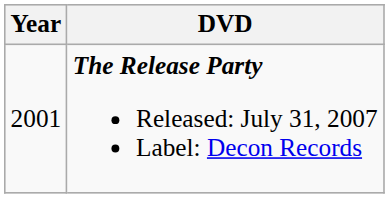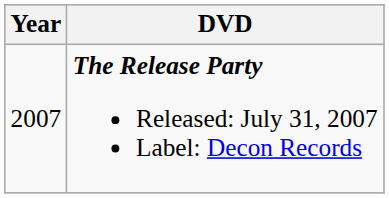(36, 118) 2001 -> (36, 118) 2007
